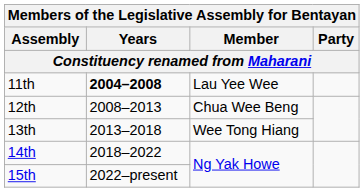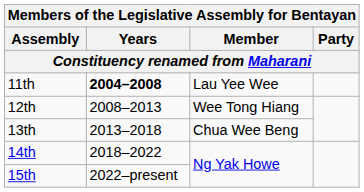(246, 107) Chua Wee Beng -> (246, 107) Wee Tong Hiang
(246, 130) Wee Tong Hiang -> (246, 130) Chua Wee Beng
